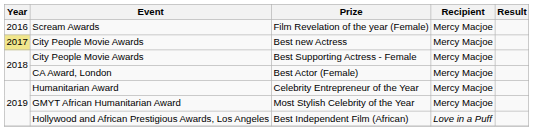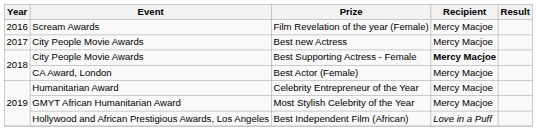(17, 42) khaki background -> (17, 42) no background
(463, 57) normal -> (465, 57) bold
